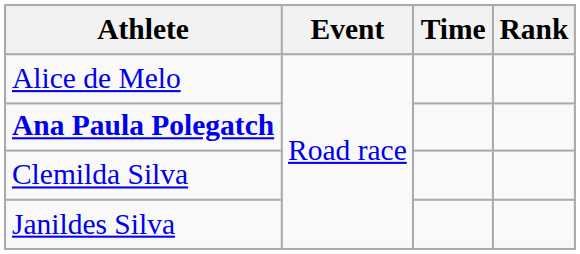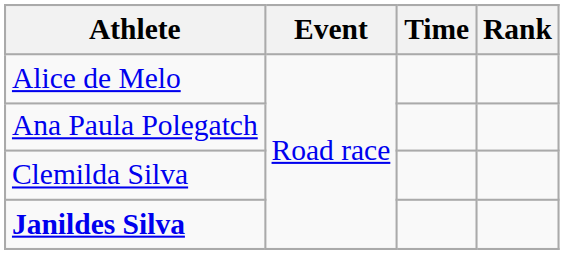(143, 126) bold -> (135, 126) normal
(93, 223) normal -> (98, 223) bold
